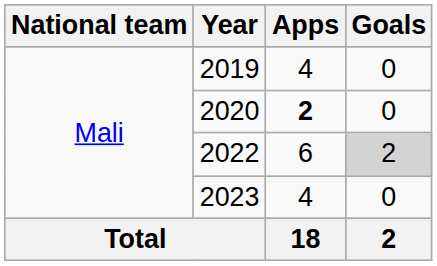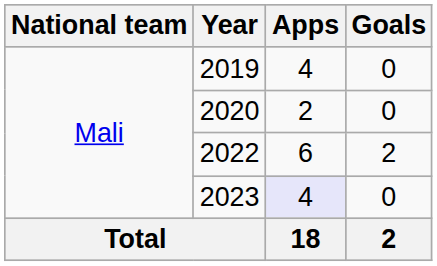(305, 111) bold -> (305, 111) normal
(389, 153) lightgrey background -> (389, 153) no background
(305, 196) no background -> (305, 196) lavender background
